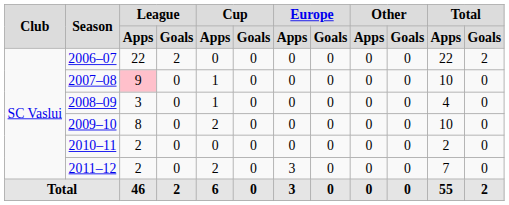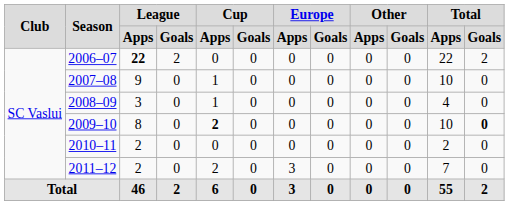(138, 59) normal -> (138, 59) bold
(138, 80) pink background -> (138, 80) no background
(215, 124) normal -> (215, 124) bold
(484, 124) normal -> (484, 124) bold
